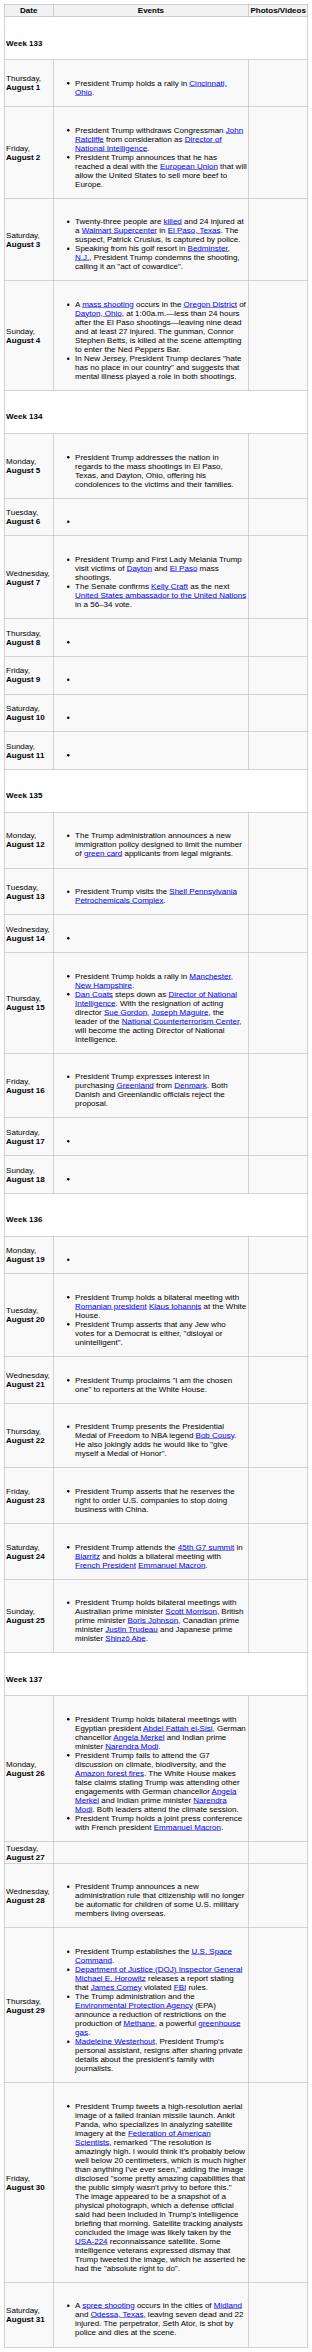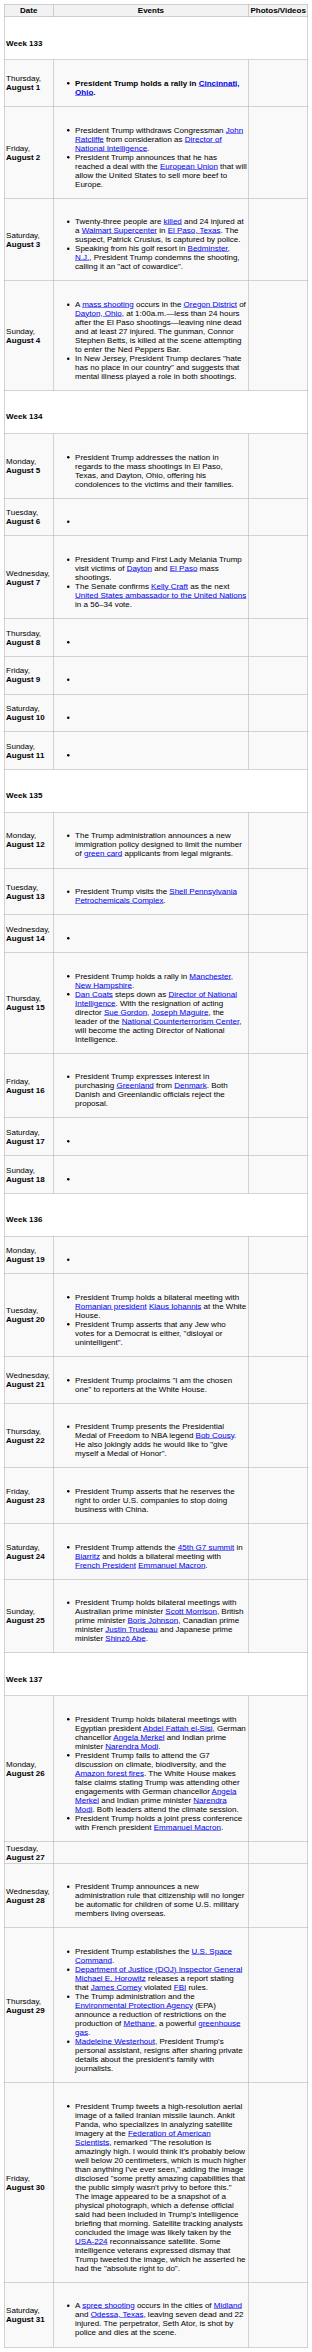(151, 88) normal -> (151, 88) bold
